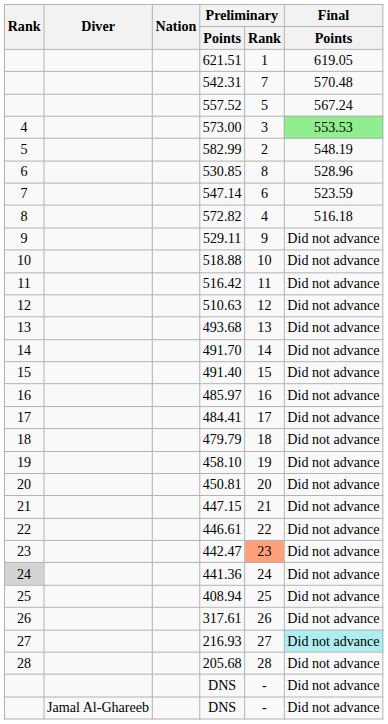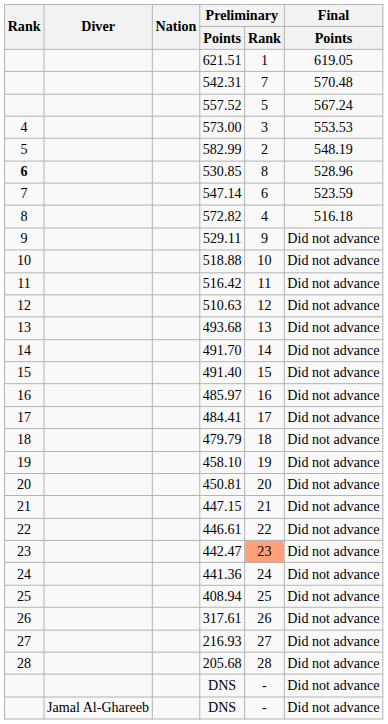(333, 127) lightgreen background -> (333, 127) no background
(24, 171) normal -> (24, 171) bold
(24, 573) lightgrey background -> (24, 573) no background
(333, 640) paleturquoise background -> (333, 640) no background
